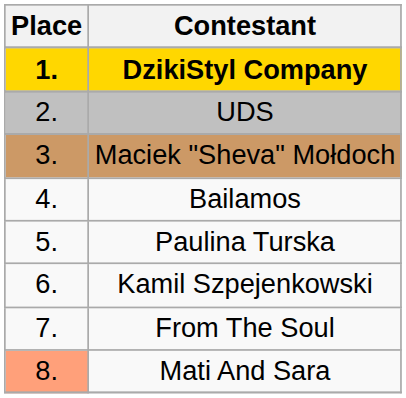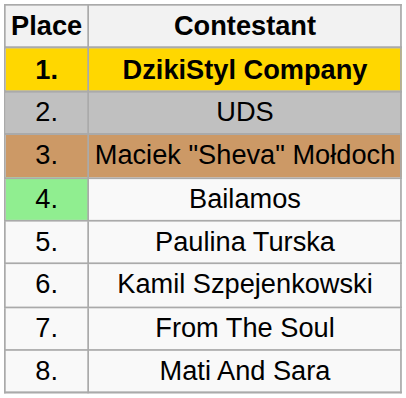(47, 198) no background -> (47, 198) lightgreen background
(47, 371) lightsalmon background -> (47, 371) no background
